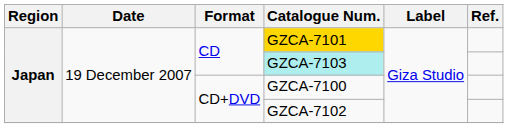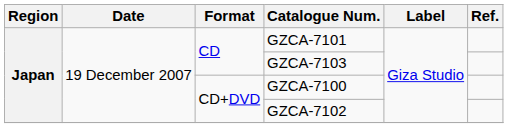(307, 39) gold background -> (307, 39) no background
(307, 63) paleturquoise background -> (307, 63) no background
